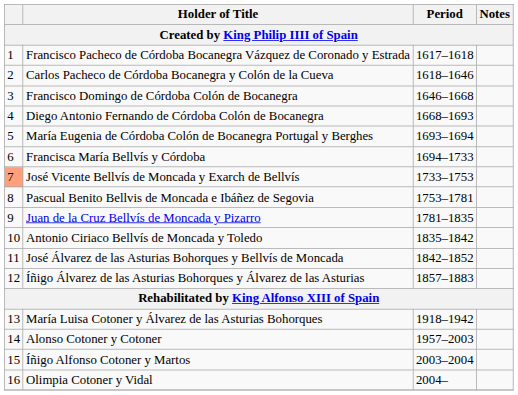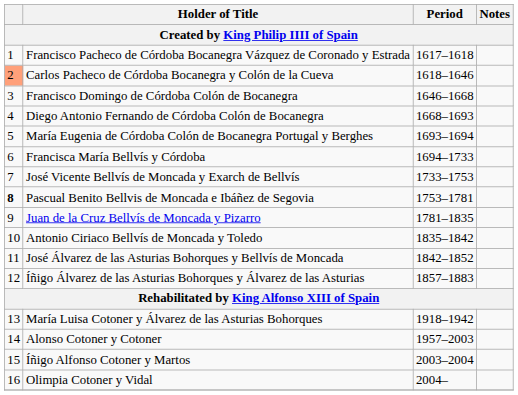(11, 75) no background -> (11, 75) lightsalmon background
(11, 177) lightsalmon background -> (11, 177) no background
(11, 197) normal -> (11, 197) bold
